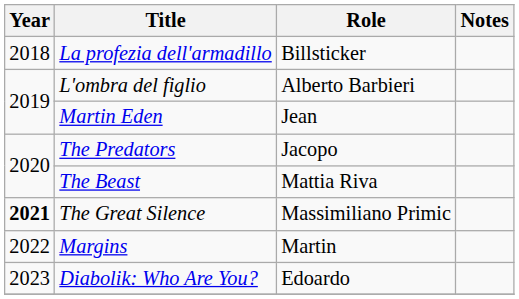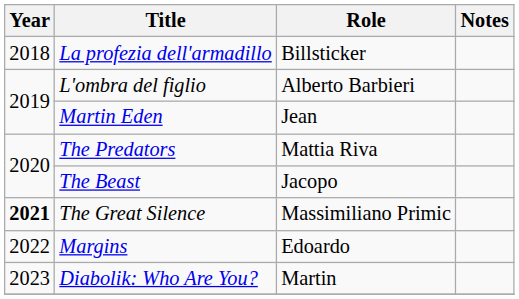(309, 149) Jacopo -> (329, 149) Mattia Riva
(329, 181) Mattia Riva -> (309, 181) Jacopo
(309, 246) Martin -> (316, 246) Edoardo
(316, 278) Edoardo -> (309, 278) Martin
